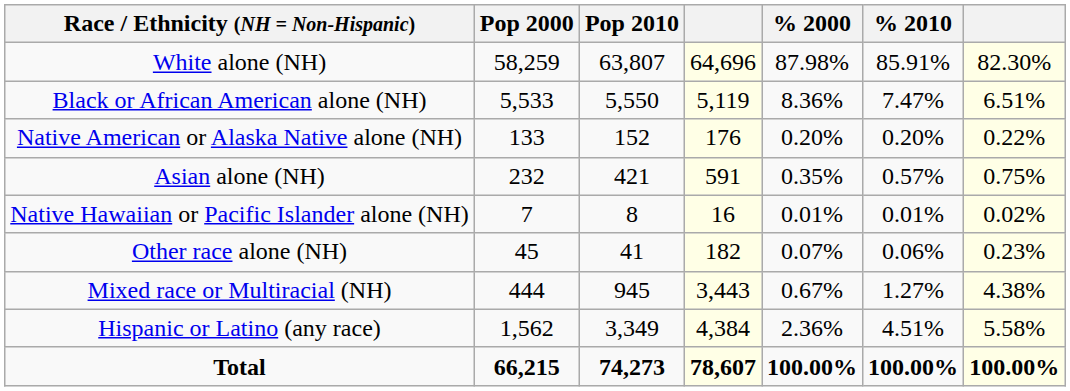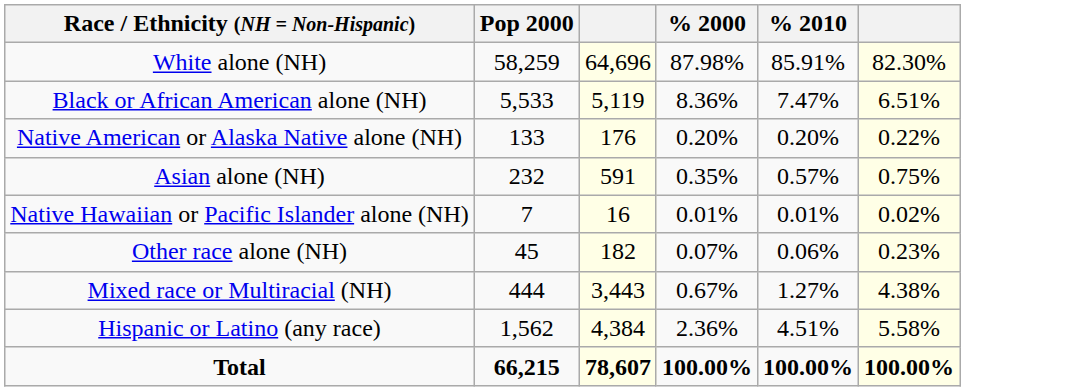- column: (632, 23)
